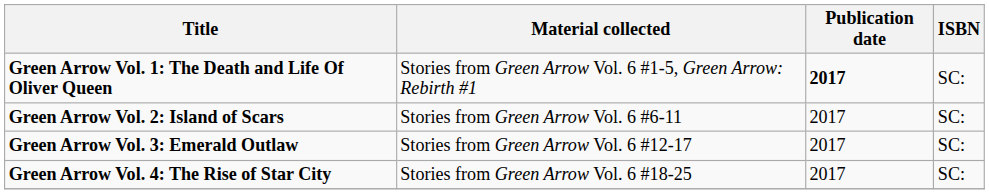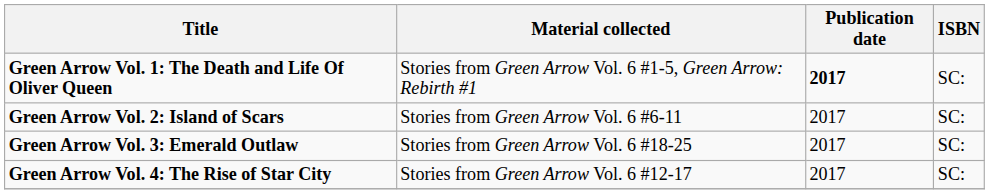(546, 145) Stories from Green Arrow Vol. 6 #12-17 -> (546, 145) Stories from Green Arrow Vol. 6 #18-25
(546, 174) Stories from Green Arrow Vol. 6 #18-25 -> (546, 174) Stories from Green Arrow Vol. 6 #12-17
